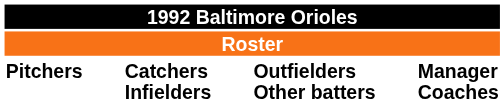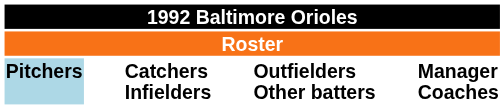(44, 70) no background -> (44, 70) lightblue background
